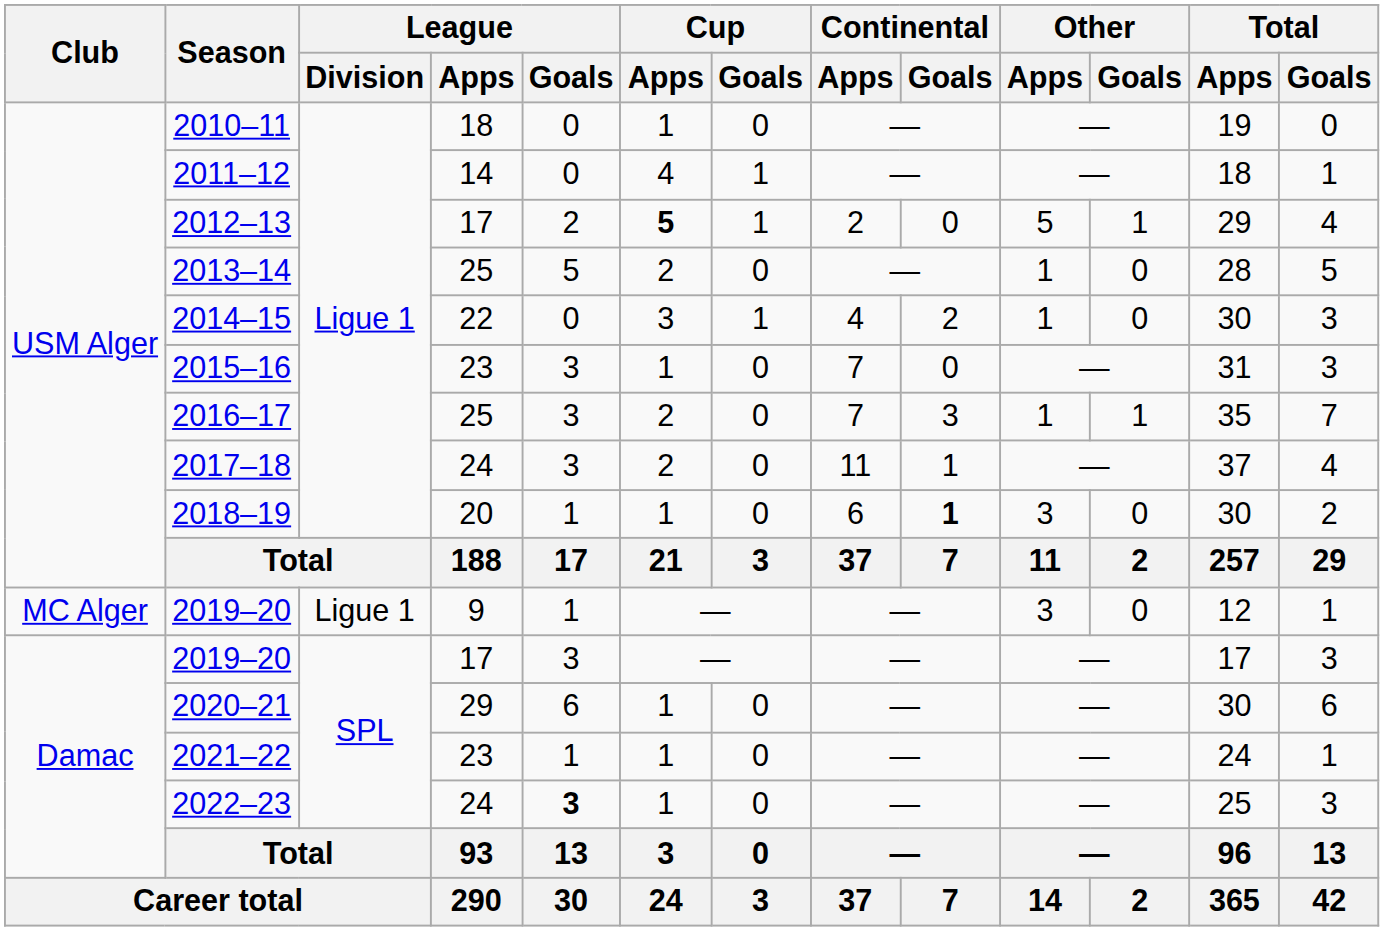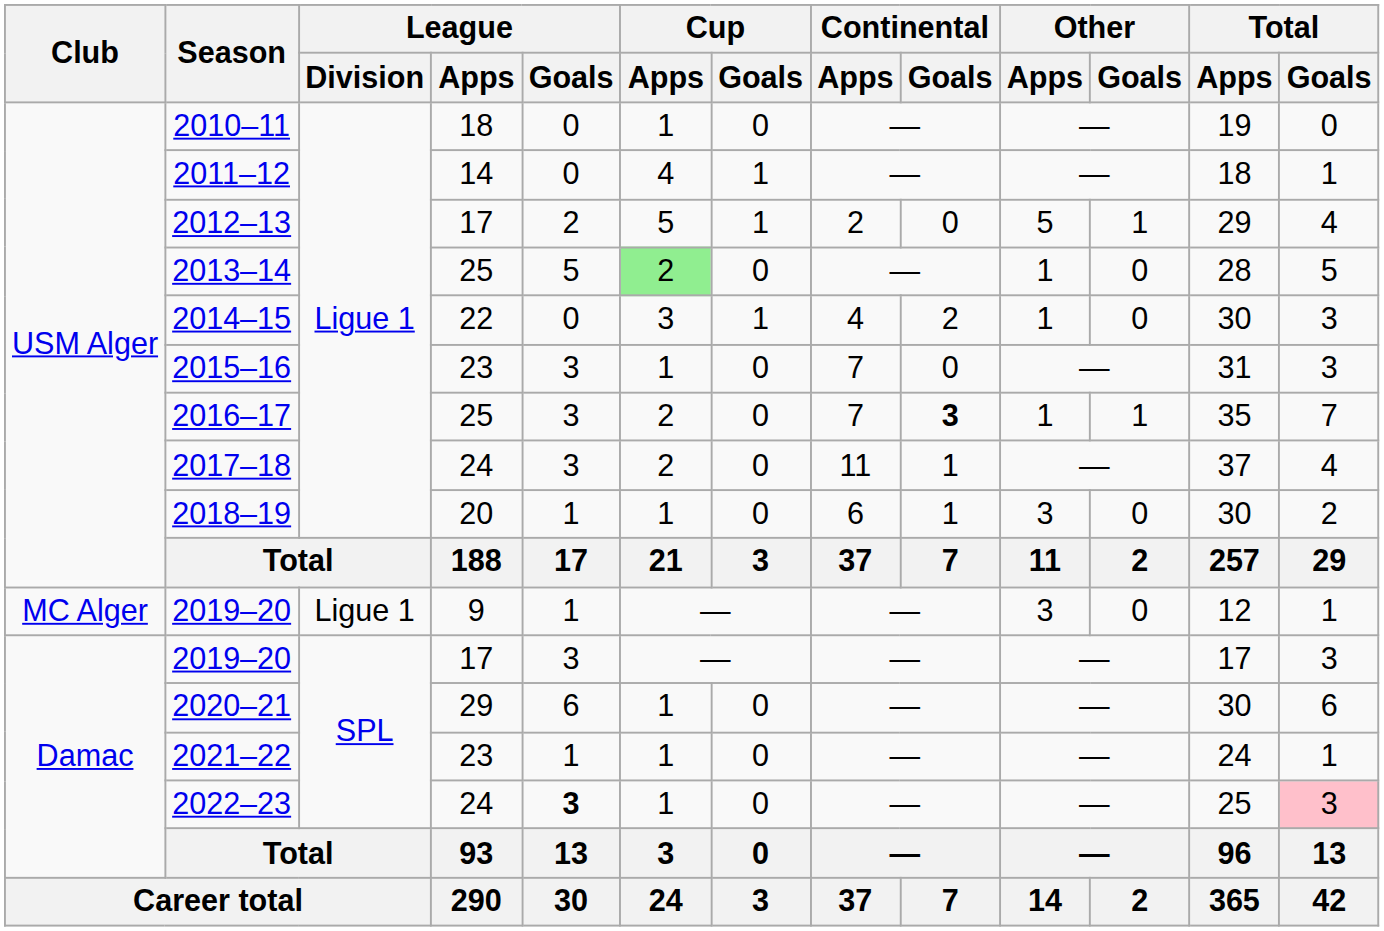(666, 222) bold -> (666, 222) normal
(666, 271) no background -> (666, 271) lightgreen background
(950, 416) normal -> (950, 416) bold
(950, 513) bold -> (950, 513) normal
(1329, 804) no background -> (1329, 804) pink background
